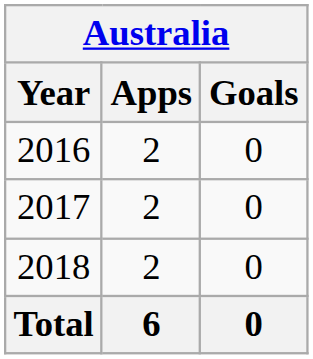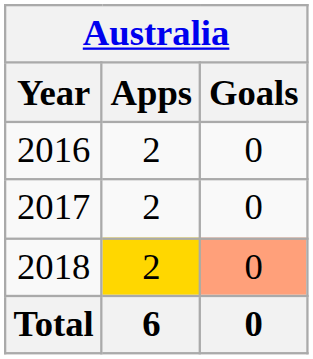(151, 265) no background -> (151, 265) gold background
(254, 265) no background -> (254, 265) lightsalmon background
